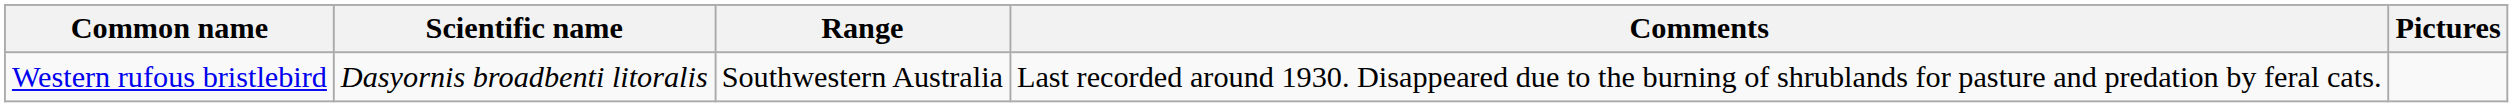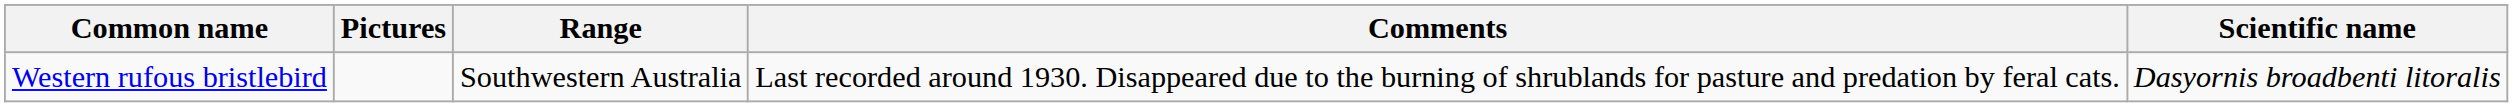columns swapped: (524, 28) <-> (2448, 28)
